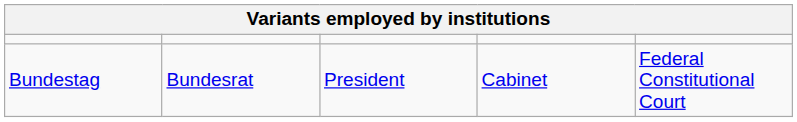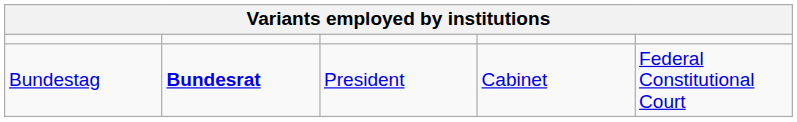(210, 79) normal -> (214, 79) bold
